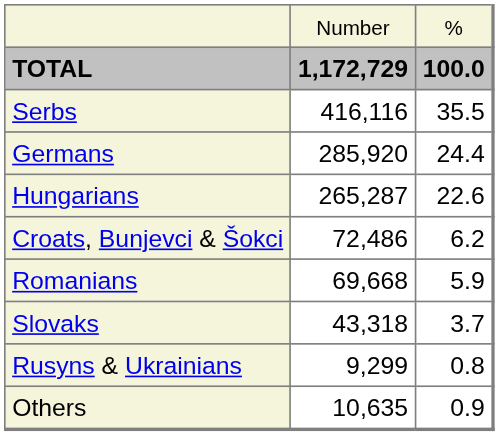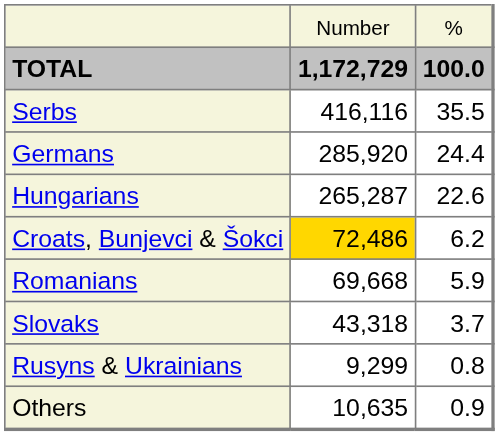(370, 238) no background -> (370, 238) gold background
